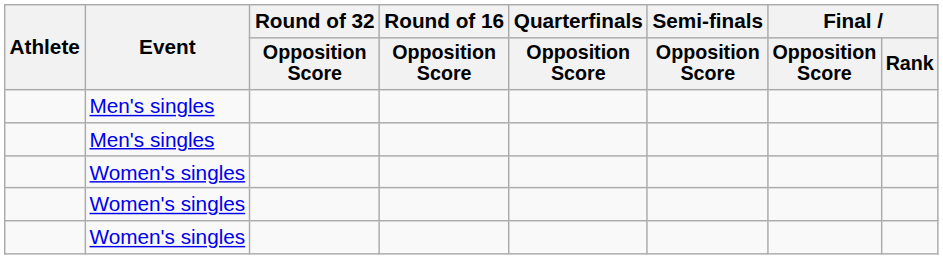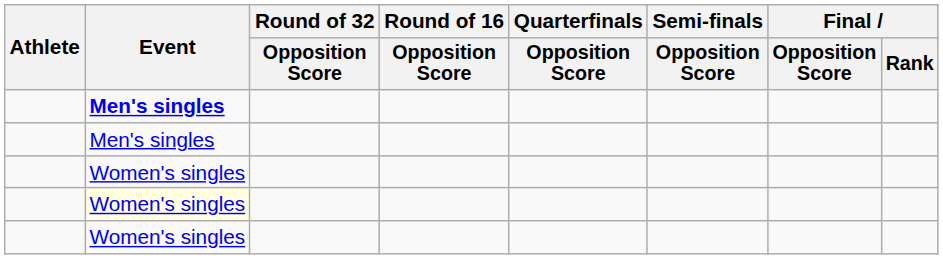(152, 107) normal -> (157, 107) bold
(167, 205) no background -> (167, 205) lightyellow background
